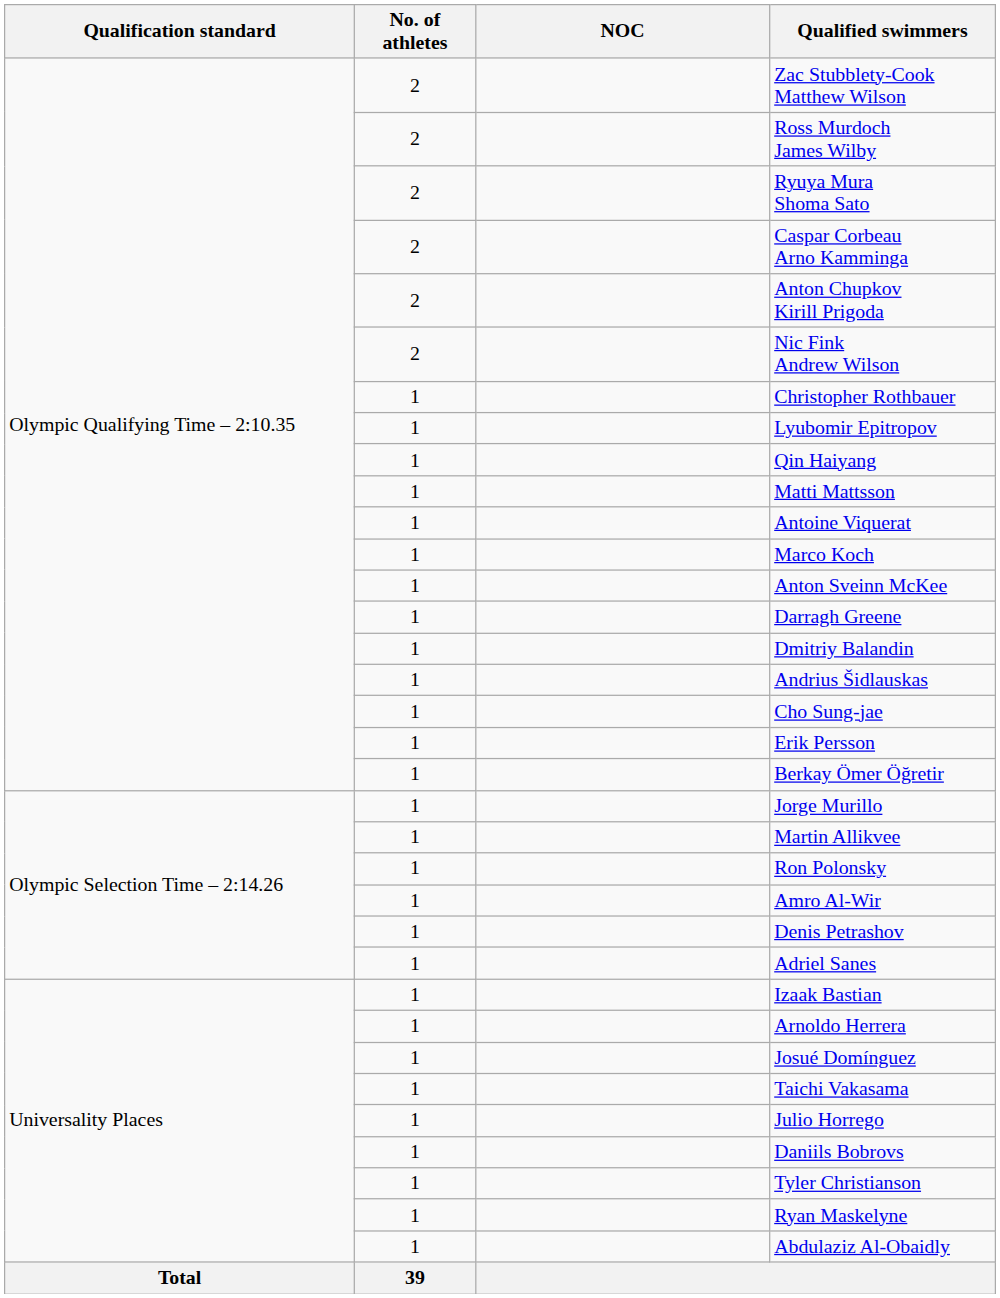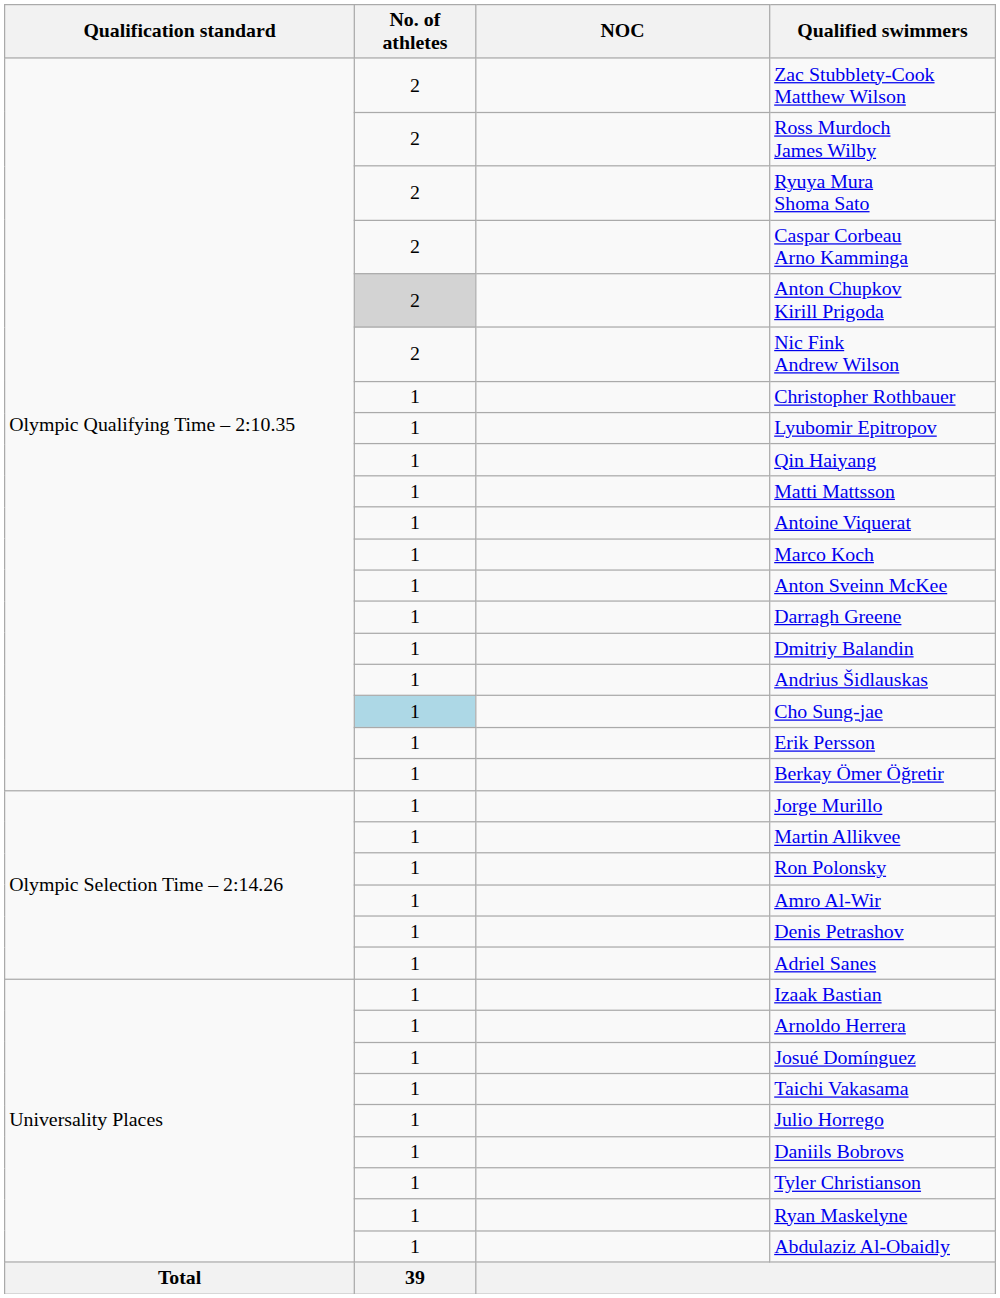(415, 300) no background -> (415, 300) lightgrey background
(415, 711) no background -> (415, 711) lightblue background
